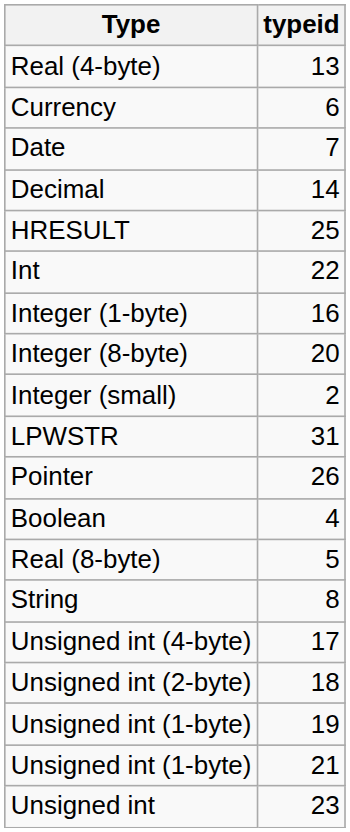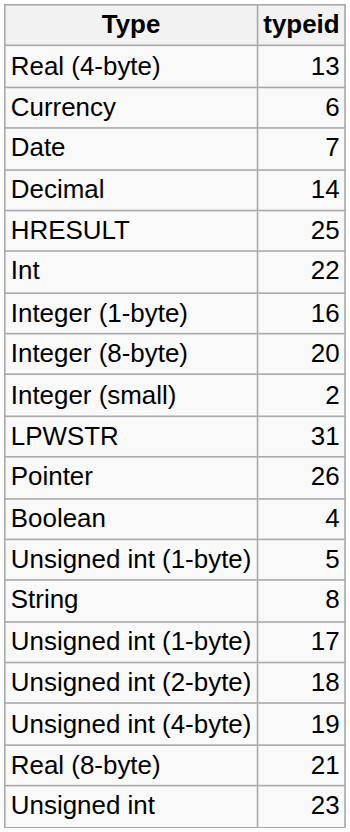(86, 559) Real (8-byte) -> (131, 559) Unsigned int (1-byte)
(131, 641) Unsigned int (4-byte) -> (131, 641) Unsigned int (1-byte)
(131, 723) Unsigned int (1-byte) -> (131, 723) Unsigned int (4-byte)
(131, 764) Unsigned int (1-byte) -> (86, 764) Real (8-byte)
